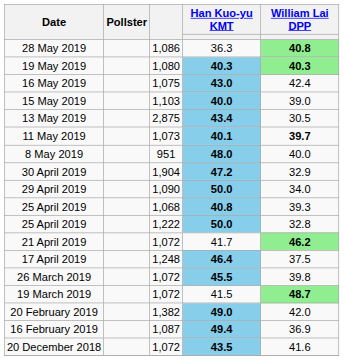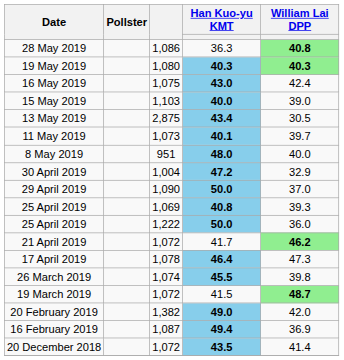(300, 136) bold -> (300, 136) normal
(166, 171) 1,904 -> (166, 171) 1,004
(300, 189) 34.0 -> (300, 189) 37.0
(166, 207) 1,068 -> (166, 207) 1,069
(300, 224) 32.8 -> (300, 224) 36.0
(166, 259) 1,248 -> (166, 259) 1,078
(300, 259) 37.5 -> (300, 259) 47.3
(166, 277) 1,072 -> (166, 277) 1,074
(300, 347) 41.6 -> (300, 347) 41.4
